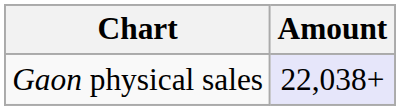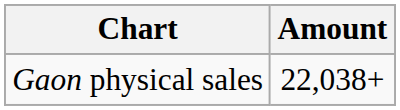(332, 79) lavender background -> (332, 79) no background
